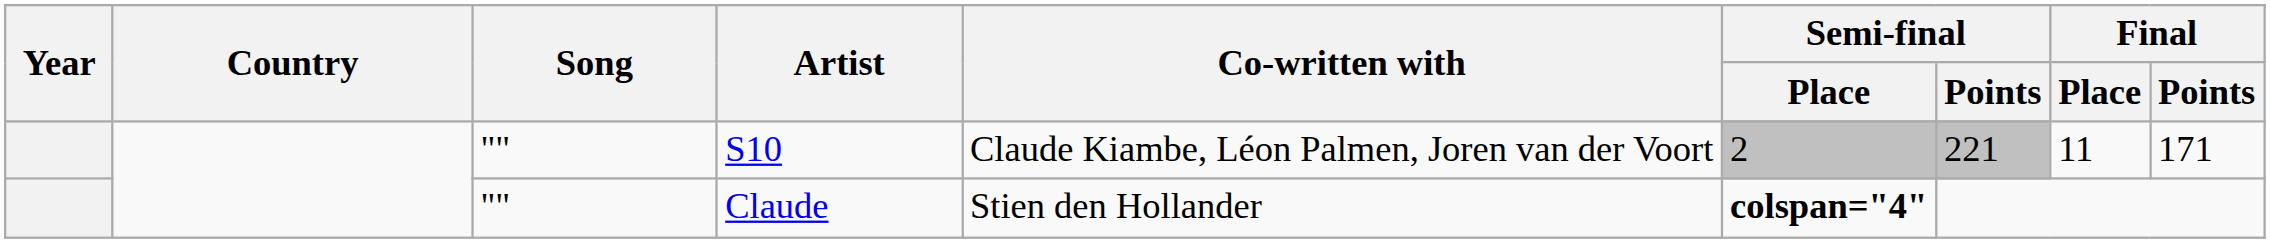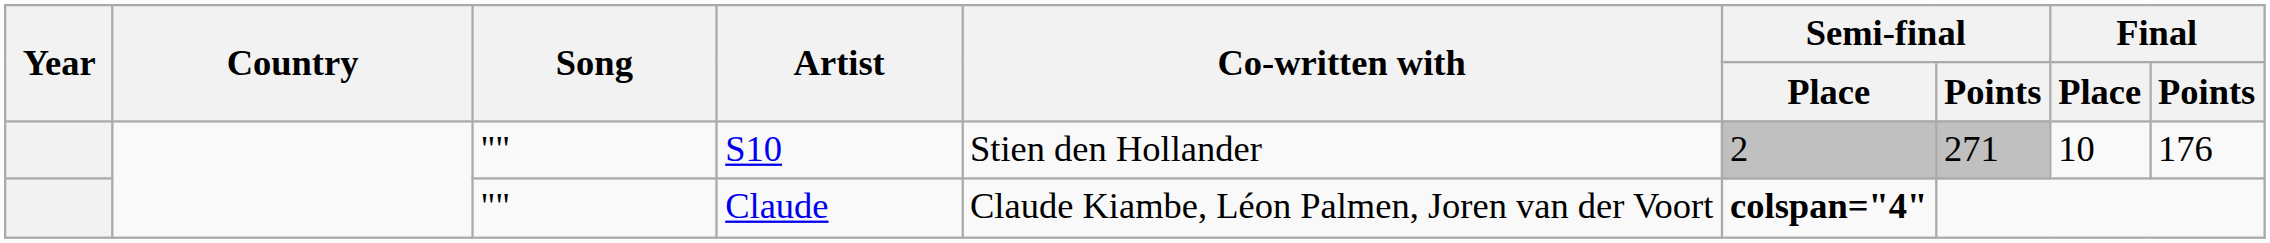(1342, 149) Claude Kiambe, Léon Palmen, Joren van der Voort -> (1116, 149) Stien den Hollander
(1971, 149) 221 -> (1971, 149) 271
(2076, 149) 11 -> (2076, 149) 10
(2185, 149) 171 -> (2185, 149) 176
(1116, 206) Stien den Hollander -> (1342, 206) Claude Kiambe, Léon Palmen, Joren van der Voort
